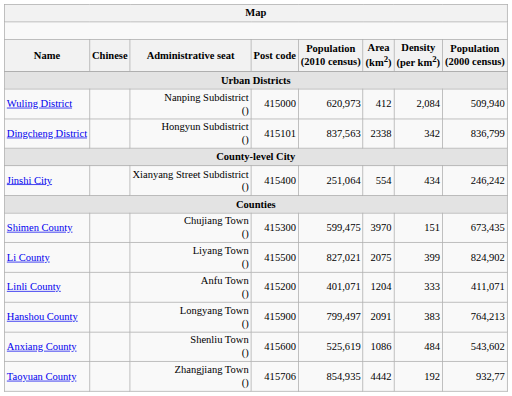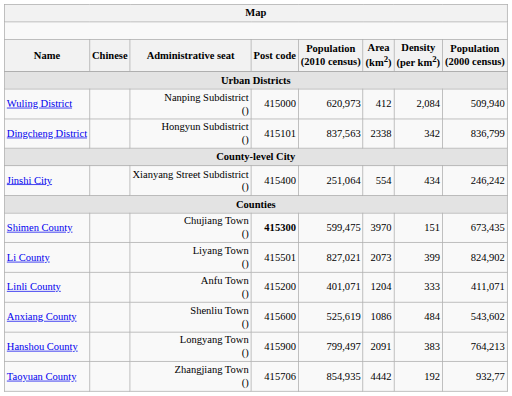(280, 228) normal -> (280, 228) bold
(280, 257) 415500 -> (280, 257) 415501
(381, 257) 2075 -> (381, 257) 2073
rows swapped: (42, 347) <-> (42, 317)
